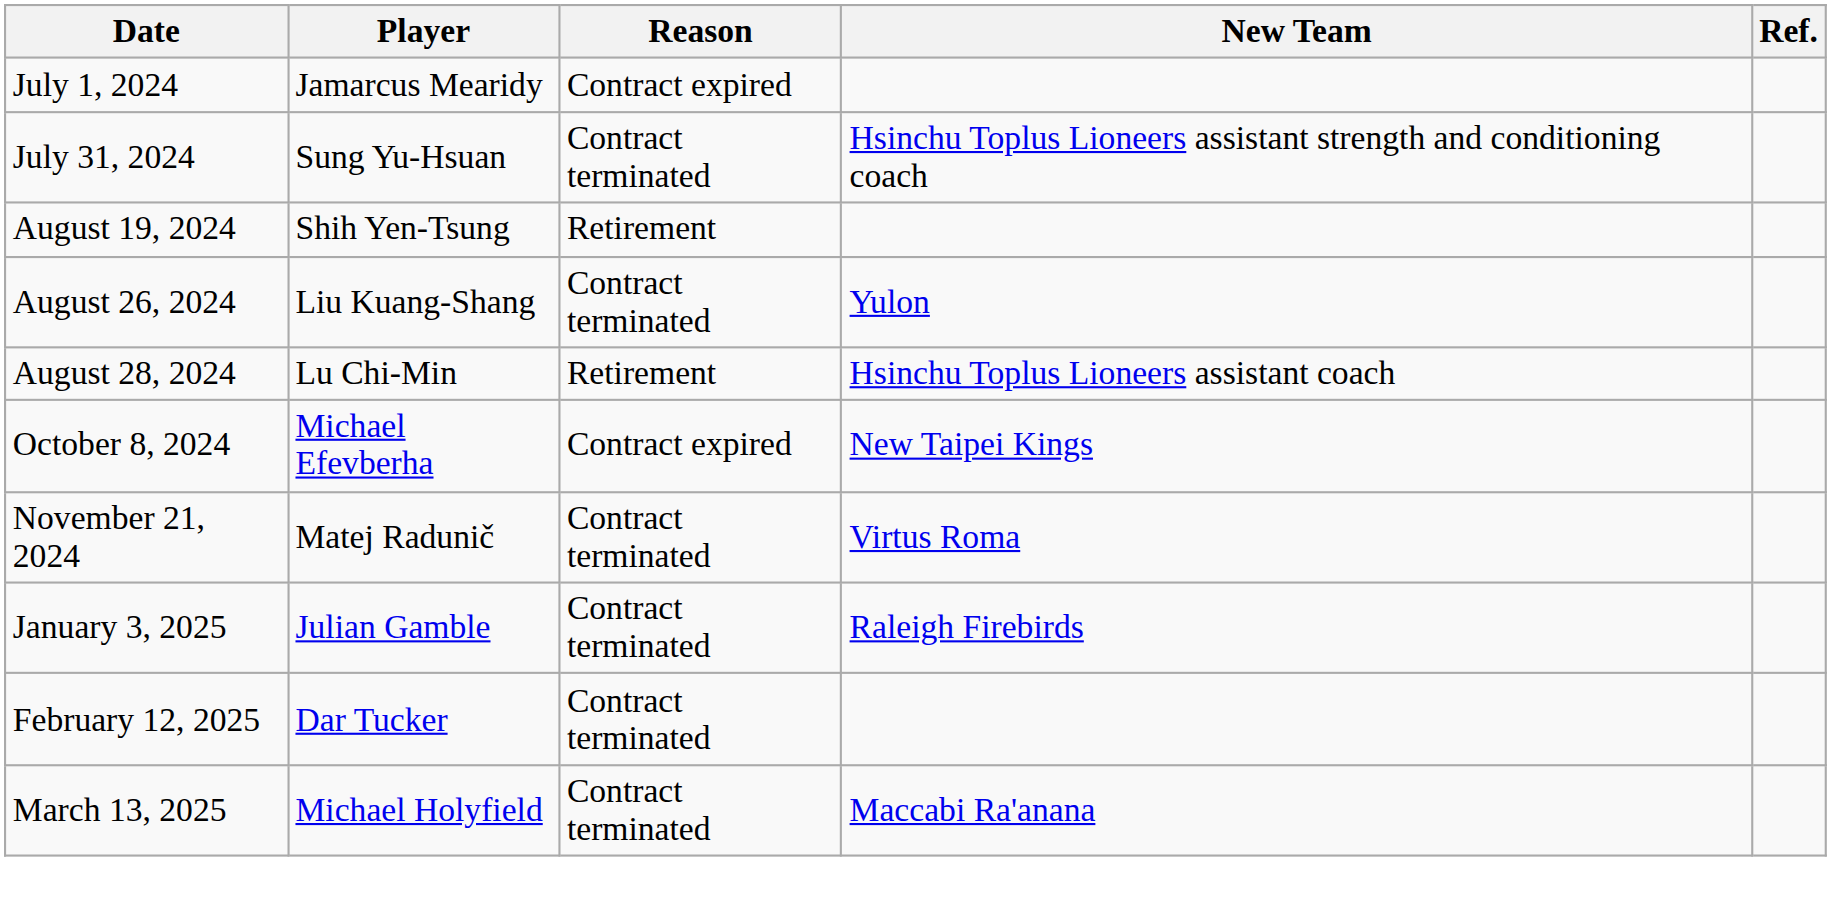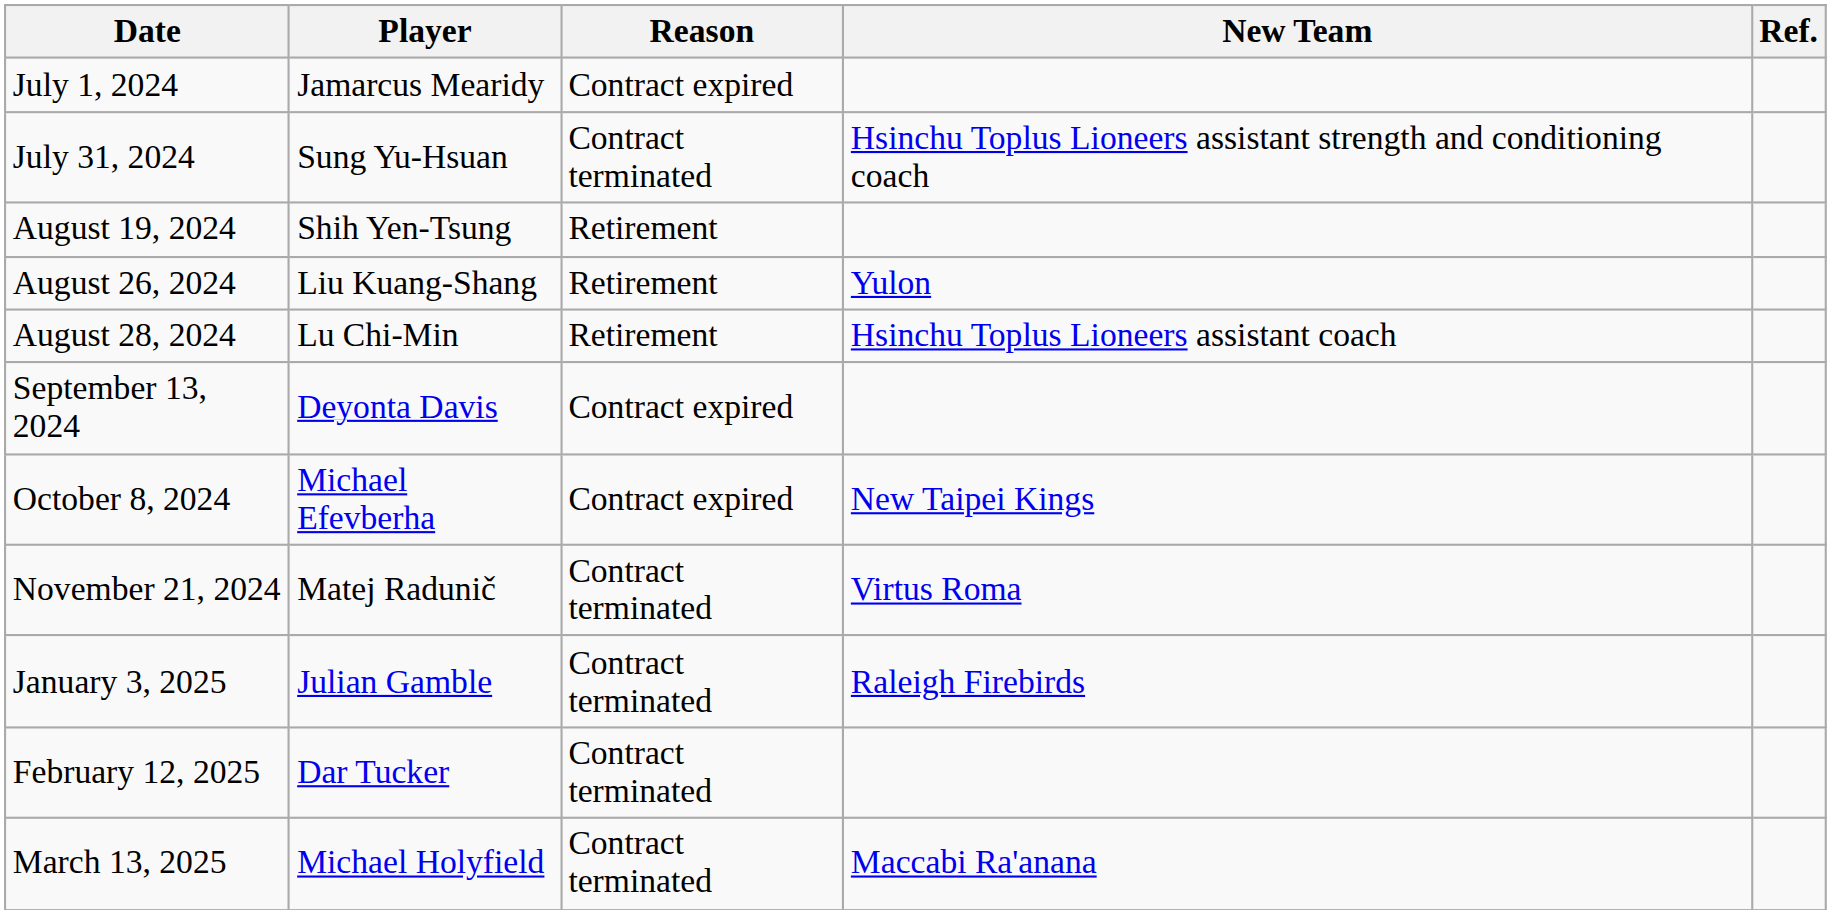(639, 300) Contract terminated -> (643, 282) Retirement
+ row: (110, 407)
